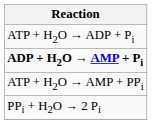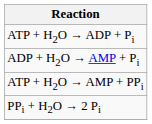(75, 60) bold -> (73, 60) normal
